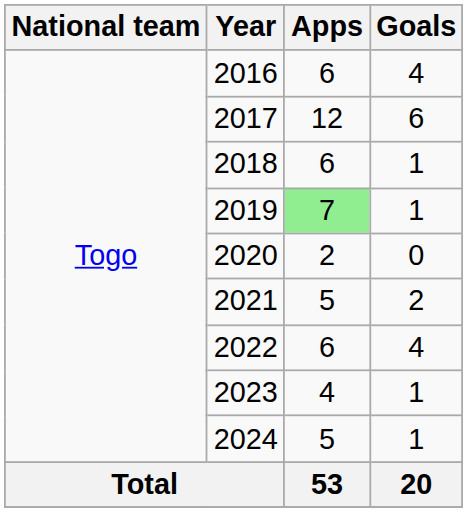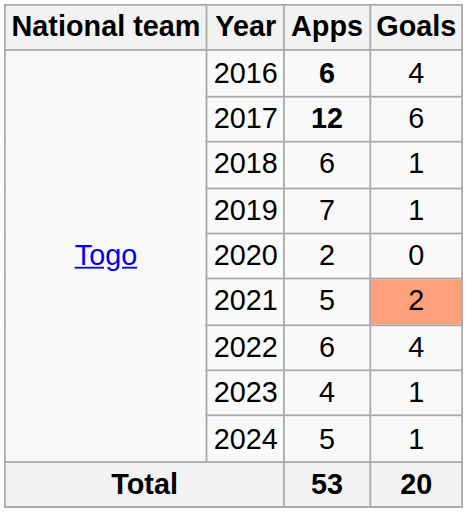(327, 73) normal -> (327, 73) bold
(327, 118) normal -> (327, 118) bold
(327, 210) lightgreen background -> (327, 210) no background
(416, 301) no background -> (416, 301) lightsalmon background
